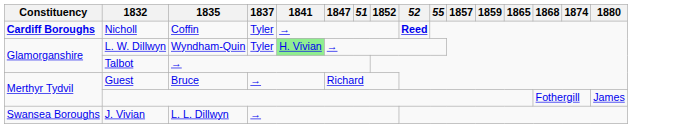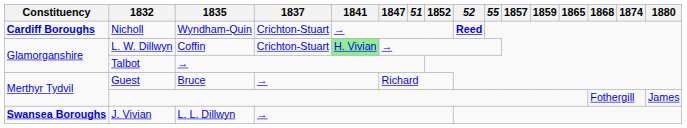(185, 30) Coffin -> (215, 30) Wyndham-Quin
(262, 30) Tyler -> (293, 30) Crichton-Stuart
(208, 47) Wyndham-Quin -> (191, 47) Coffin
(262, 47) Tyler -> (293, 47) Crichton-Stuart
(53, 115) normal -> (57, 115) bold
